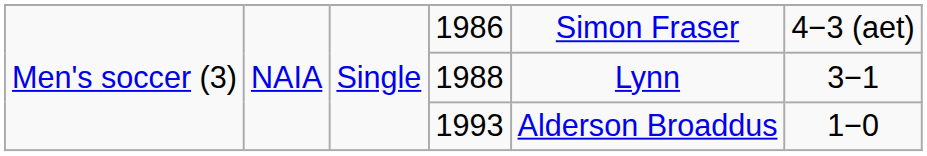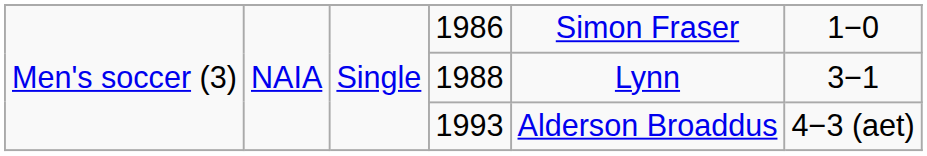(853, 28) 4−3 (aet) -> (853, 28) 1−0
(853, 125) 1−0 -> (853, 125) 4−3 (aet)
